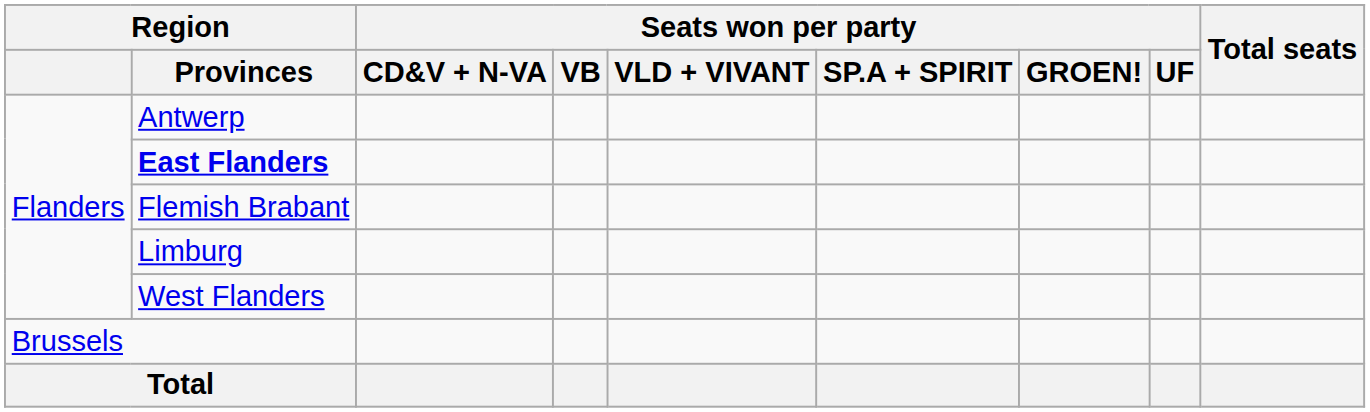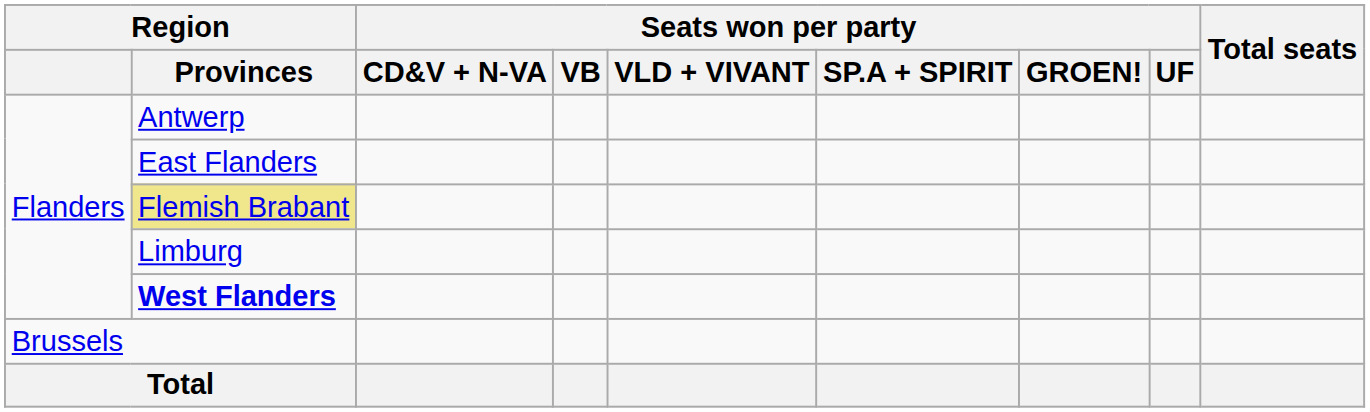(233, 161) bold -> (228, 161) normal
(244, 206) no background -> (244, 206) khaki background
(231, 296) normal -> (237, 296) bold
